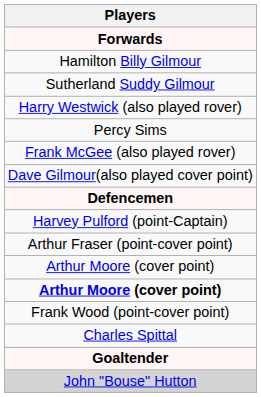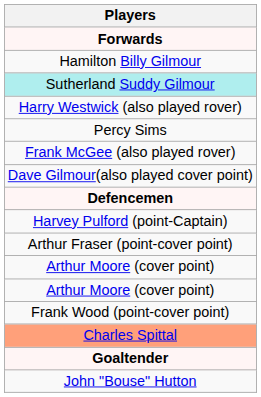(130, 84) no background -> (130, 84) paleturquoise background
(130, 289) bold -> (130, 289) normal
(130, 335) no background -> (130, 335) lightsalmon background
(130, 381) lightgrey background -> (130, 381) no background
